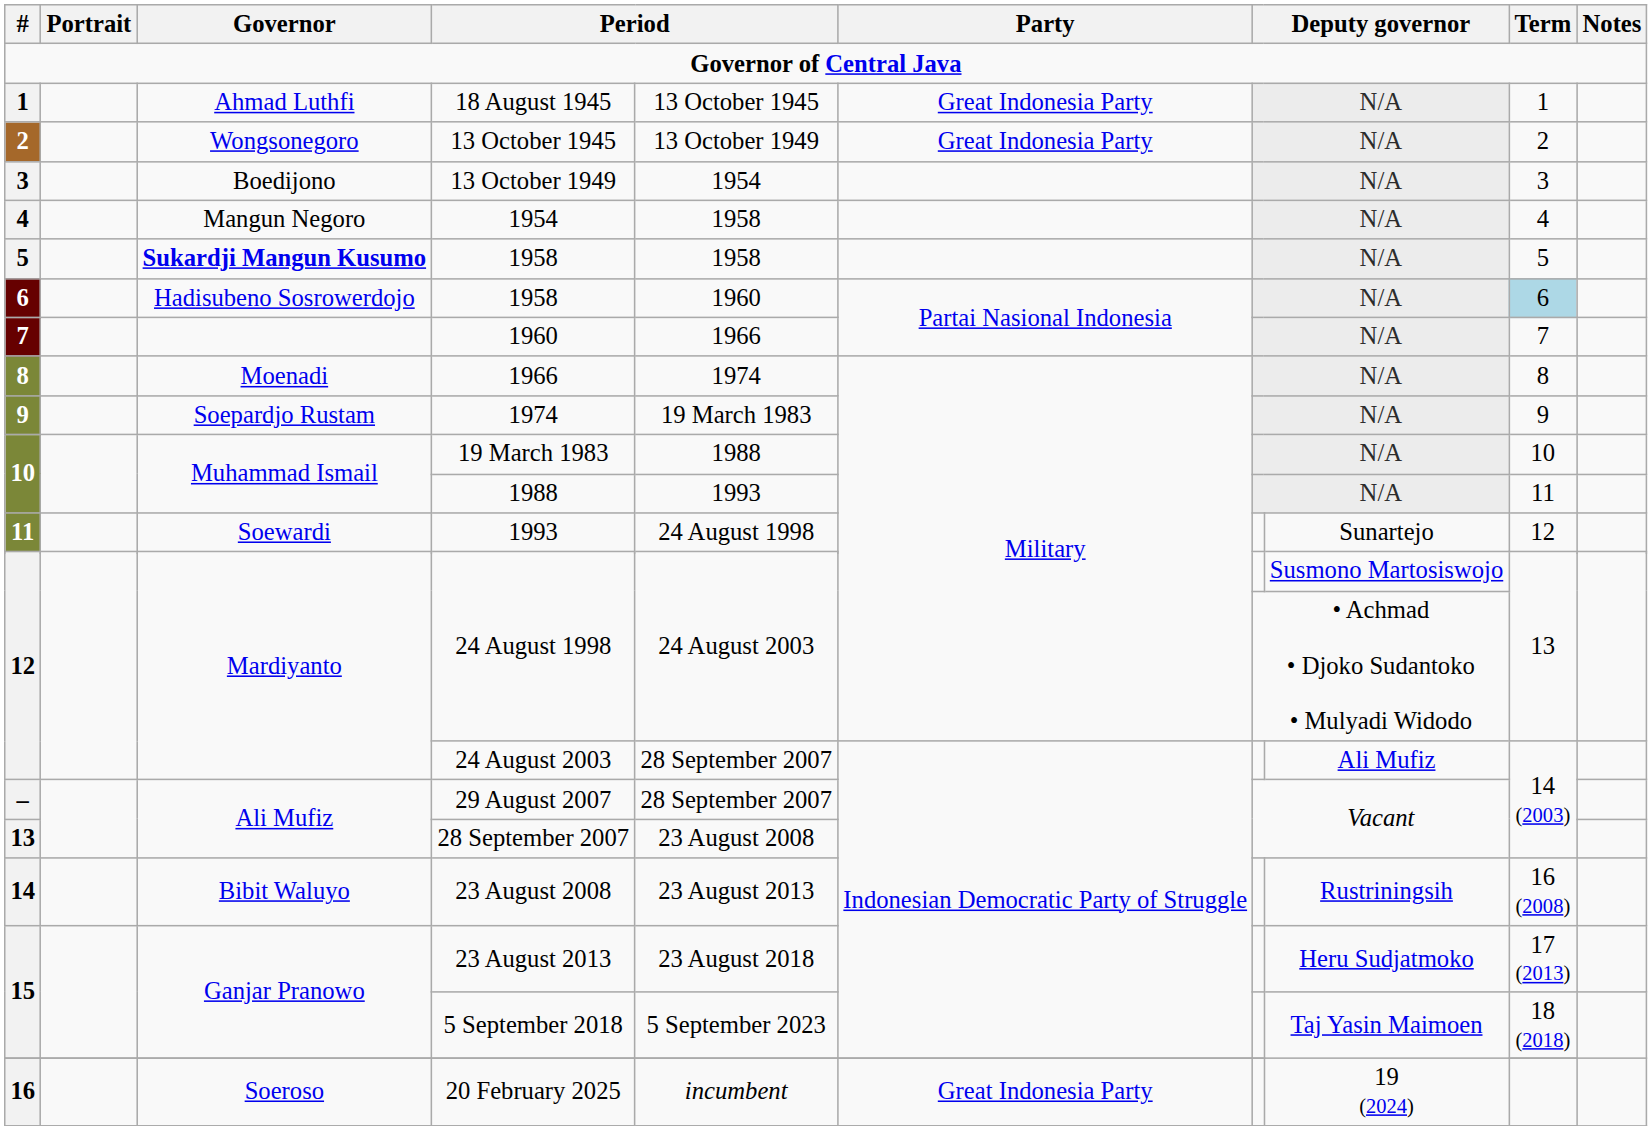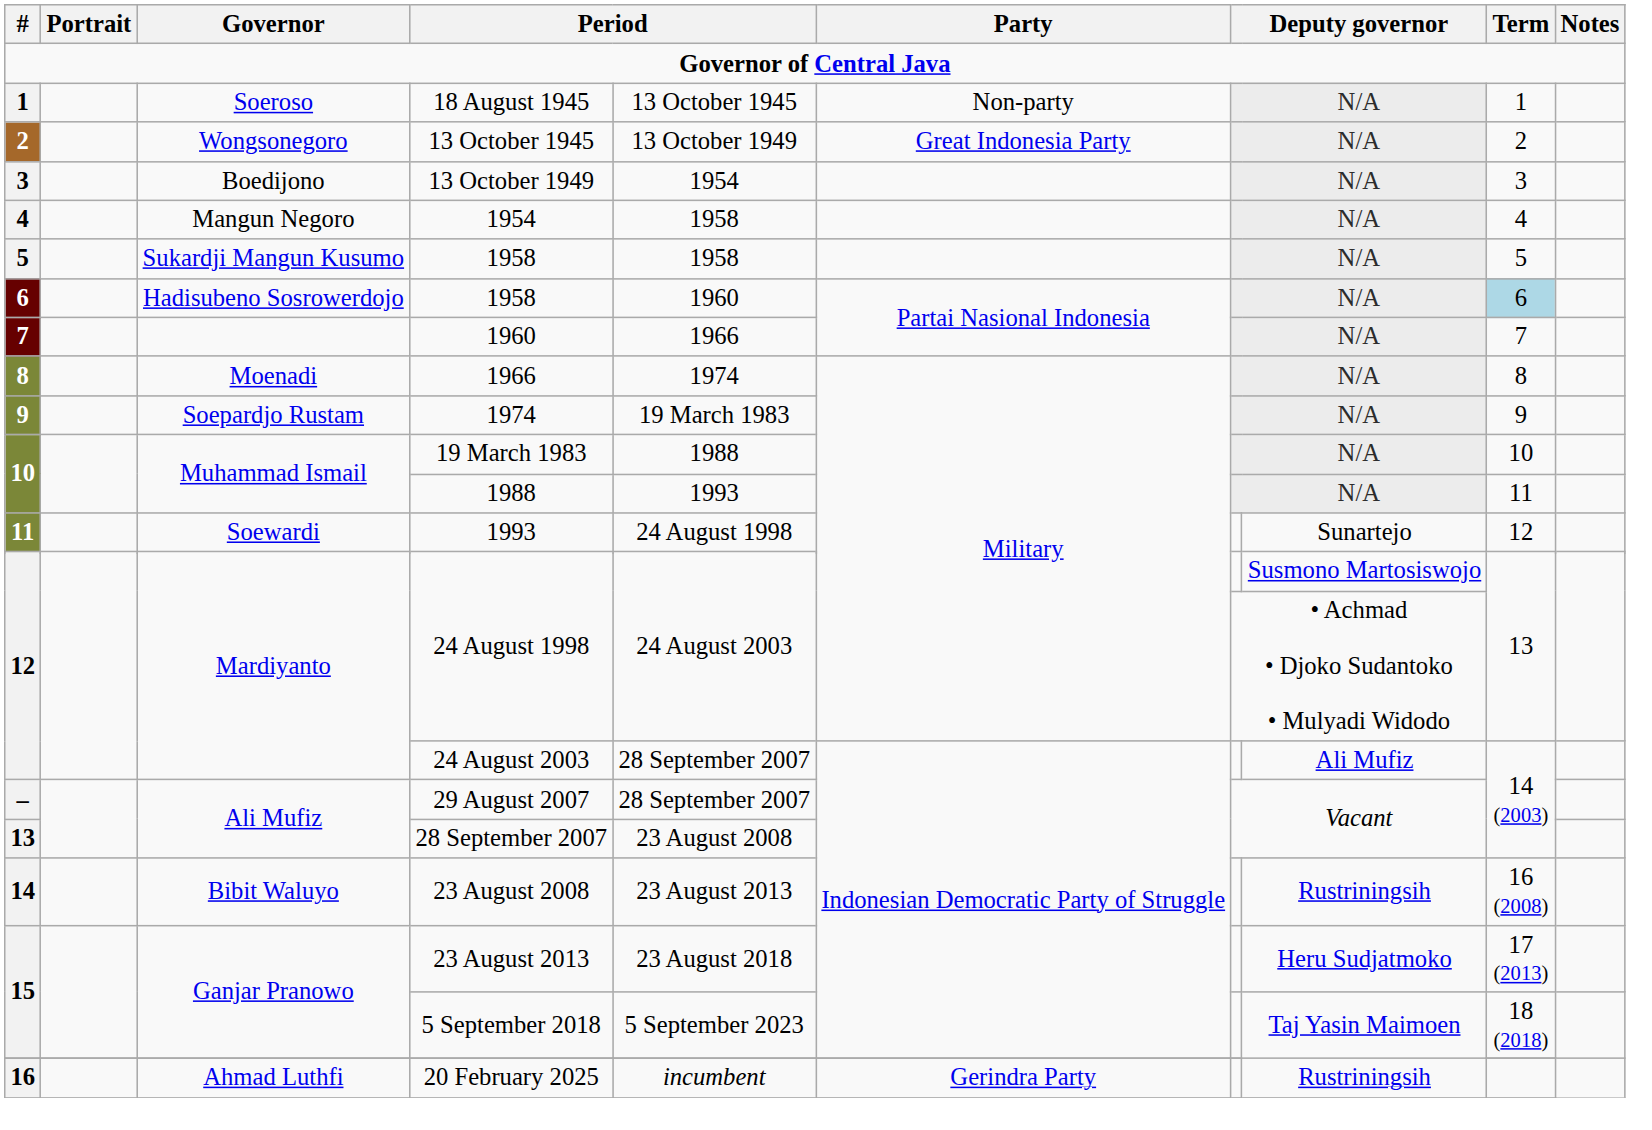(284, 102) Ahmad Luthfi -> (273, 102) Soeroso
(1045, 102) Great Indonesia Party -> (1023, 102) Non-party
(284, 258) bold -> (273, 258) normal
(284, 1091) Soeroso -> (273, 1077) Ahmad Luthfi
(1045, 1091) Great Indonesia Party -> (1023, 1077) Gerindra Party
(1387, 1091) 19 (2024) -> (1365, 1077) Rustriningsih
